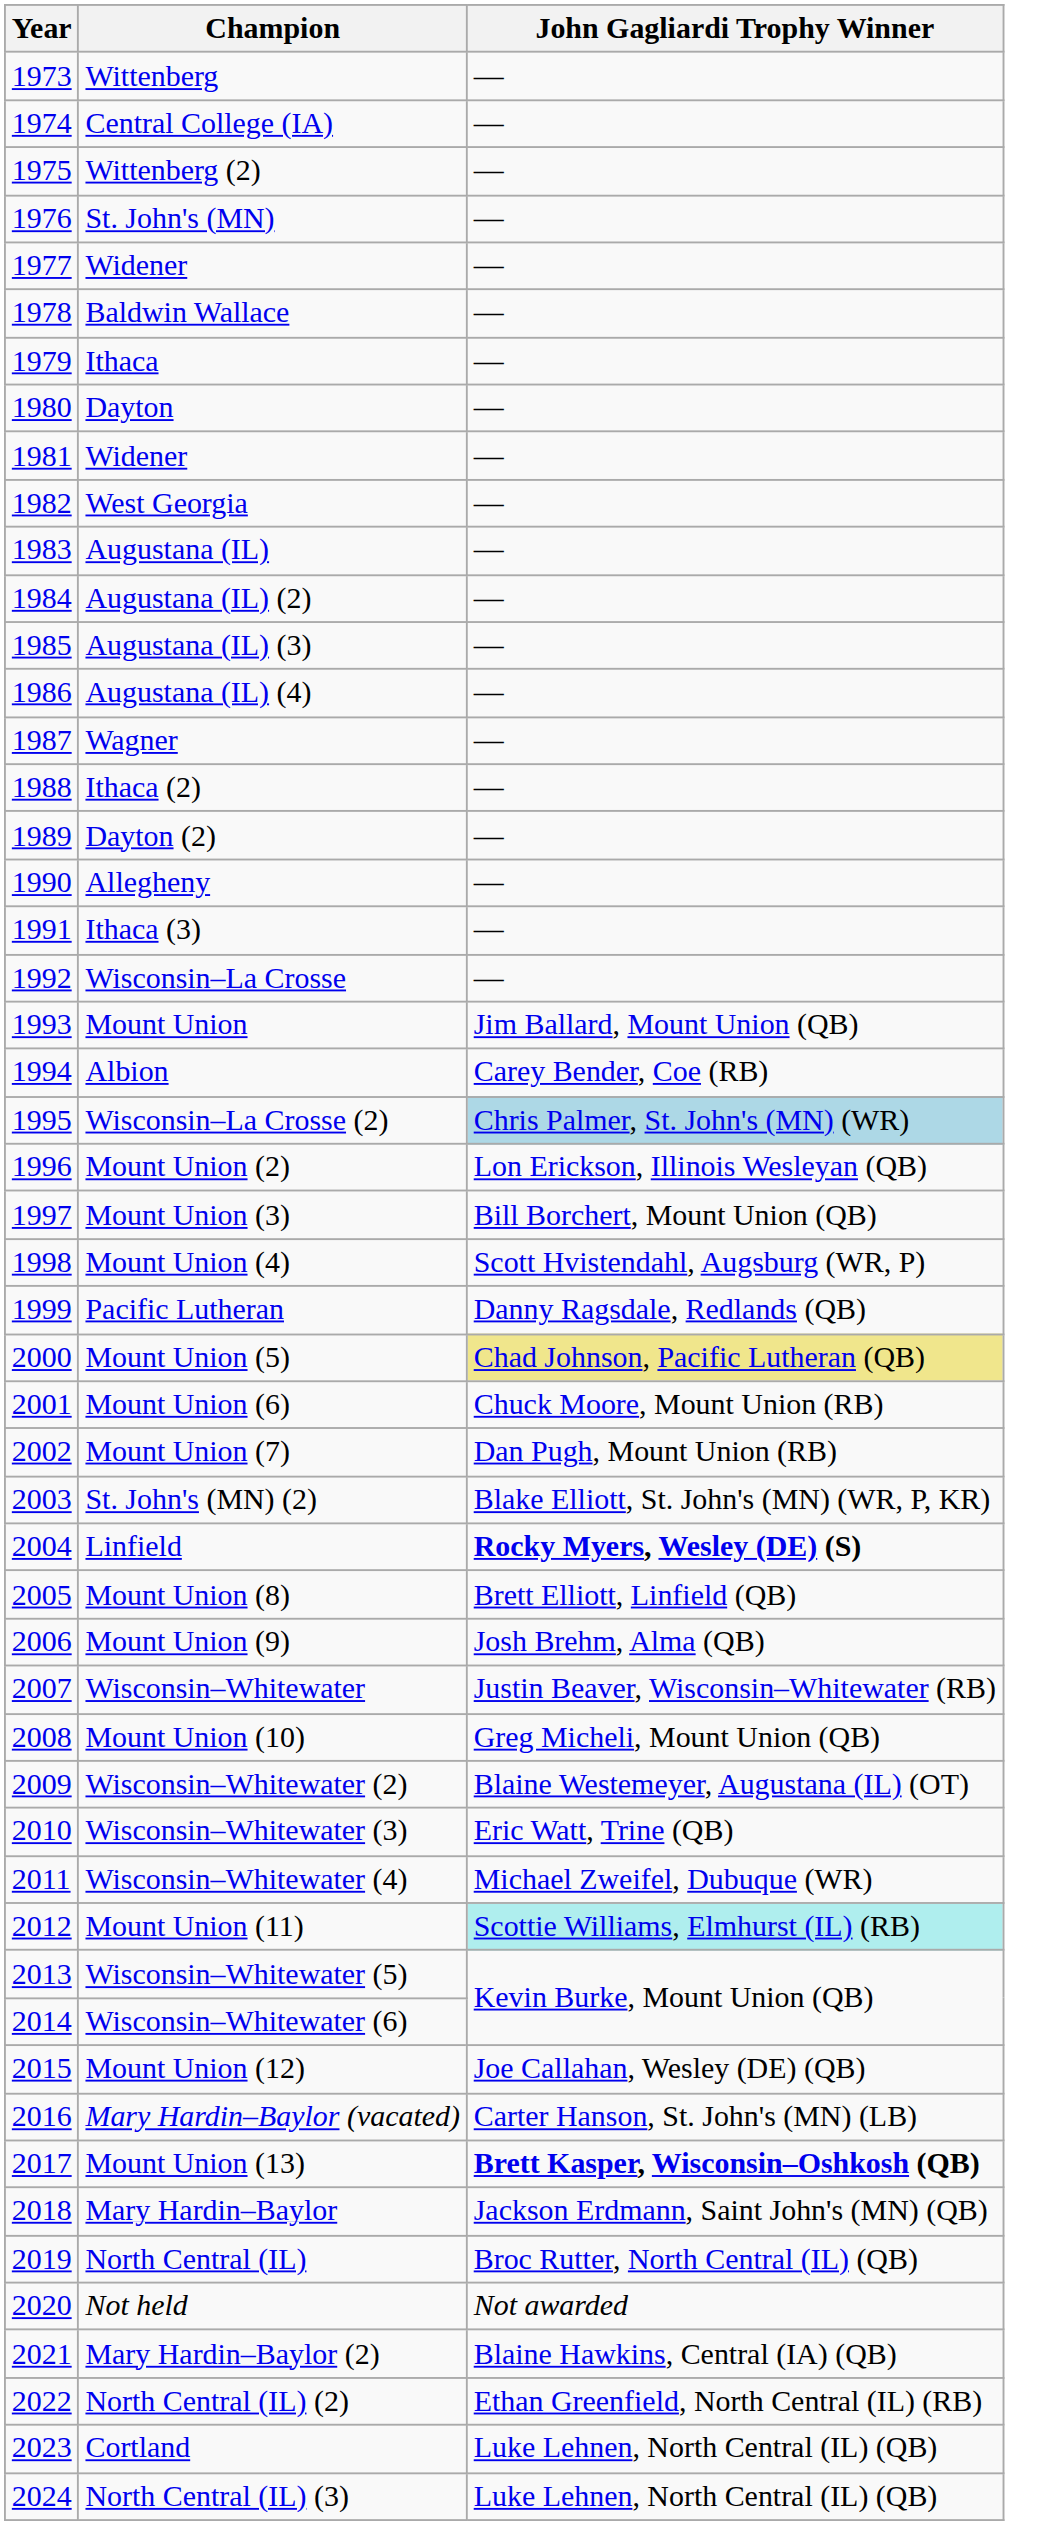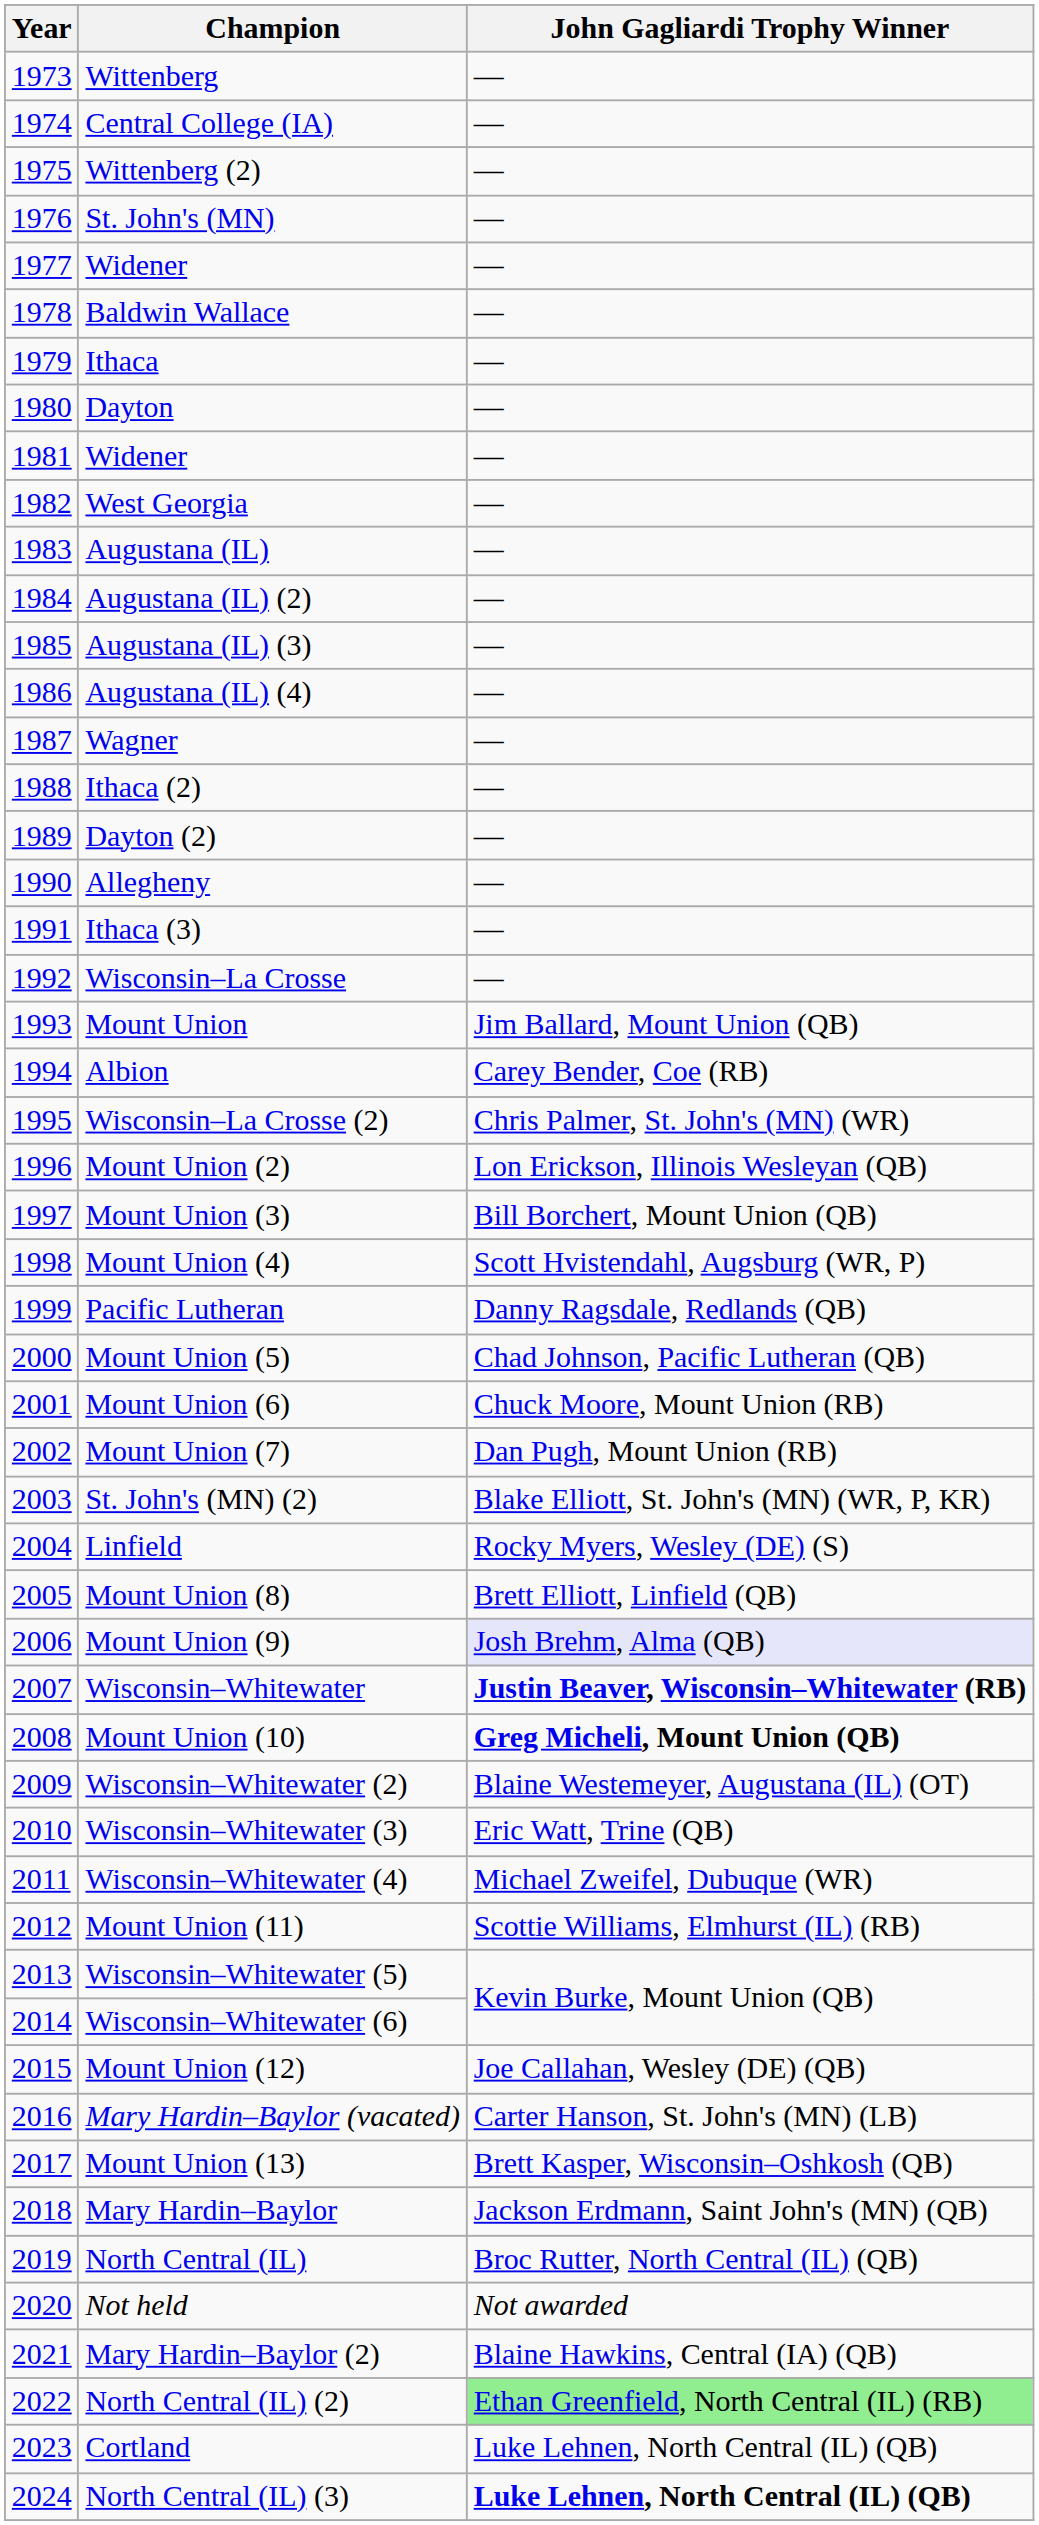(692, 1119) lightblue background -> (692, 1119) no background
(699, 1356) khaki background -> (699, 1356) no background
(667, 1546) bold -> (661, 1546) normal
(619, 1641) no background -> (619, 1641) lavender background
(735, 1689) normal -> (750, 1689) bold
(677, 1736) normal -> (687, 1736) bold
(697, 1926) paleturquoise background -> (697, 1926) no background
(727, 2163) bold -> (713, 2163) normal
(728, 2400) no background -> (728, 2400) lightgreen background
(706, 2495) normal -> (722, 2495) bold
